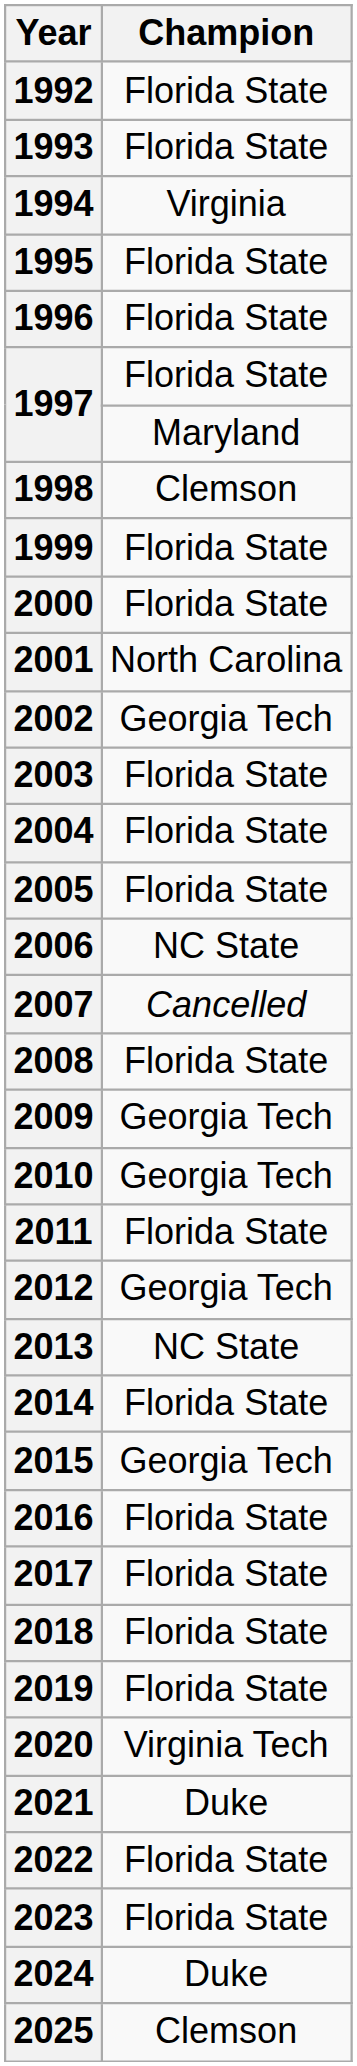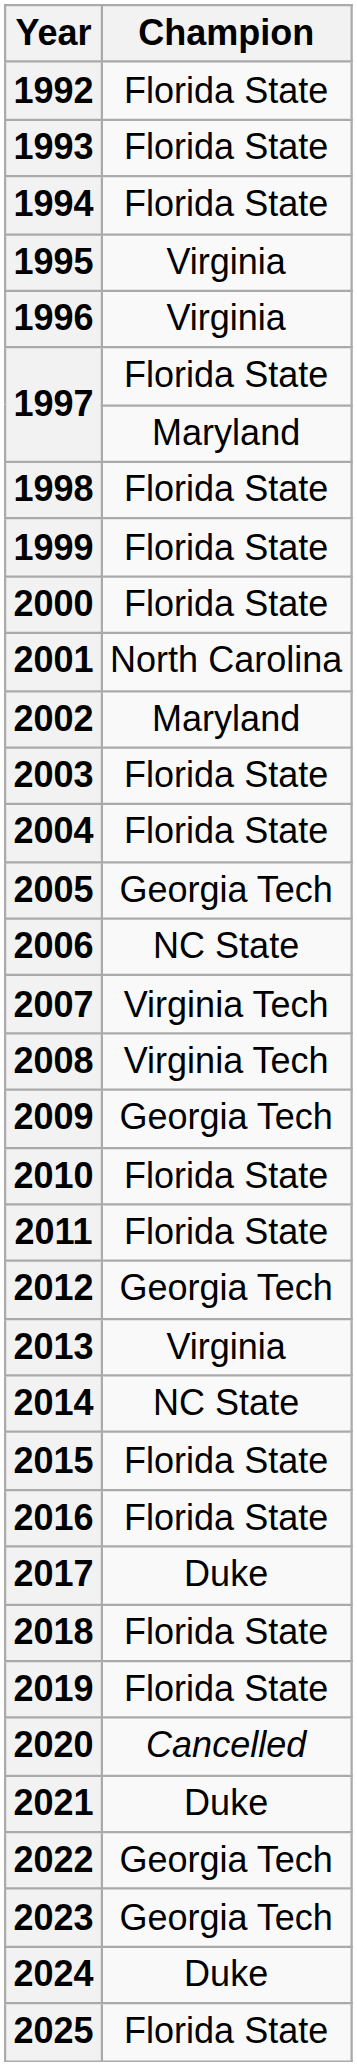(226, 204) Virginia -> (226, 204) Florida State
(226, 261) Florida State -> (226, 261) Virginia
(226, 318) Florida State -> (226, 318) Virginia
(226, 489) Clemson -> (226, 489) Florida State
(226, 718) Georgia Tech -> (226, 718) Maryland
(226, 889) Florida State -> (226, 889) Georgia Tech
(226, 1003) Cancelled -> (226, 1003) Virginia Tech
(226, 1060) Florida State -> (226, 1060) Virginia Tech
(226, 1174) Georgia Tech -> (226, 1174) Florida State
(226, 1346) NC State -> (226, 1346) Virginia
(226, 1403) Florida State -> (226, 1403) NC State
(226, 1460) Georgia Tech -> (226, 1460) Florida State
(226, 1574) Florida State -> (226, 1574) Duke
(226, 1745) Virginia Tech -> (226, 1745) Cancelled
(226, 1860) Florida State -> (226, 1860) Georgia Tech
(226, 1917) Florida State -> (226, 1917) Georgia Tech
(226, 2031) Clemson -> (226, 2031) Florida State
